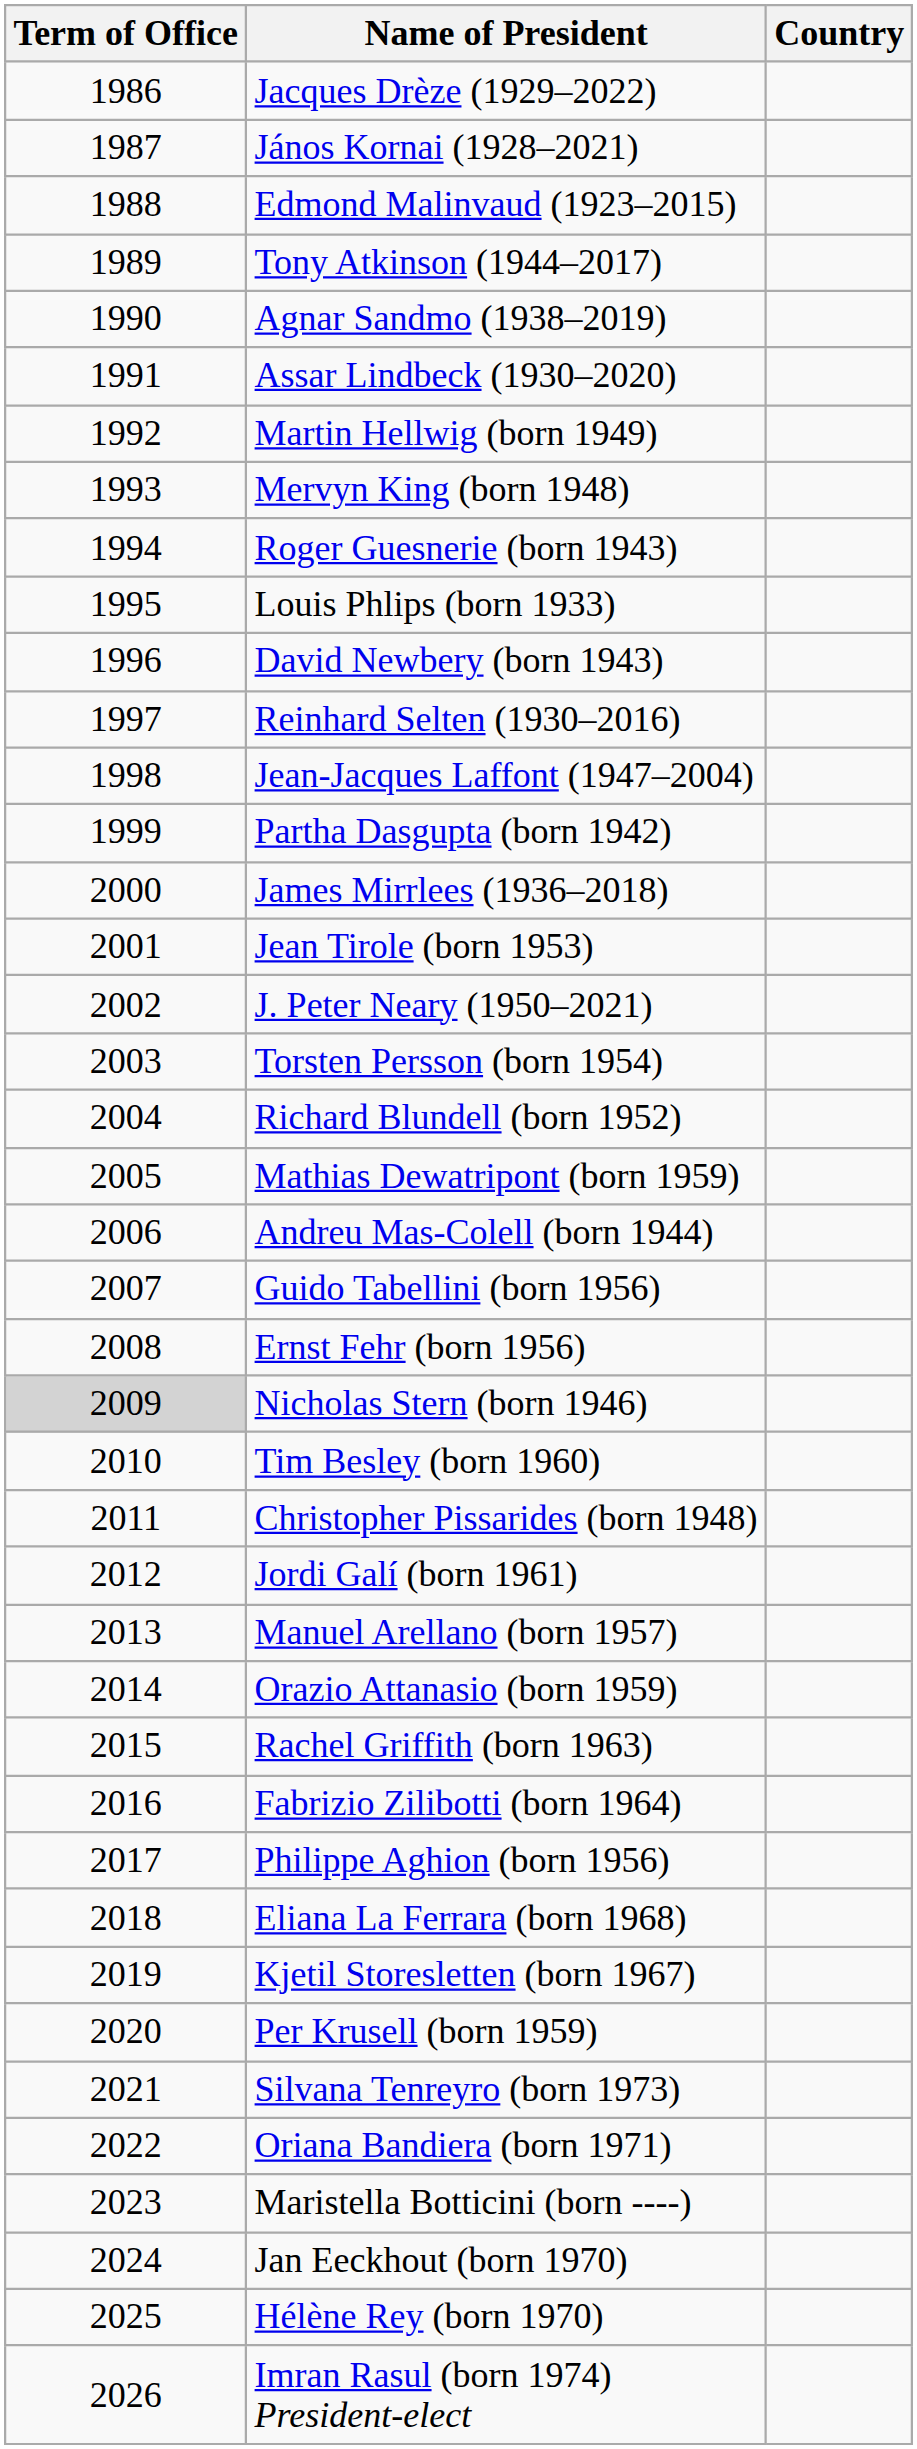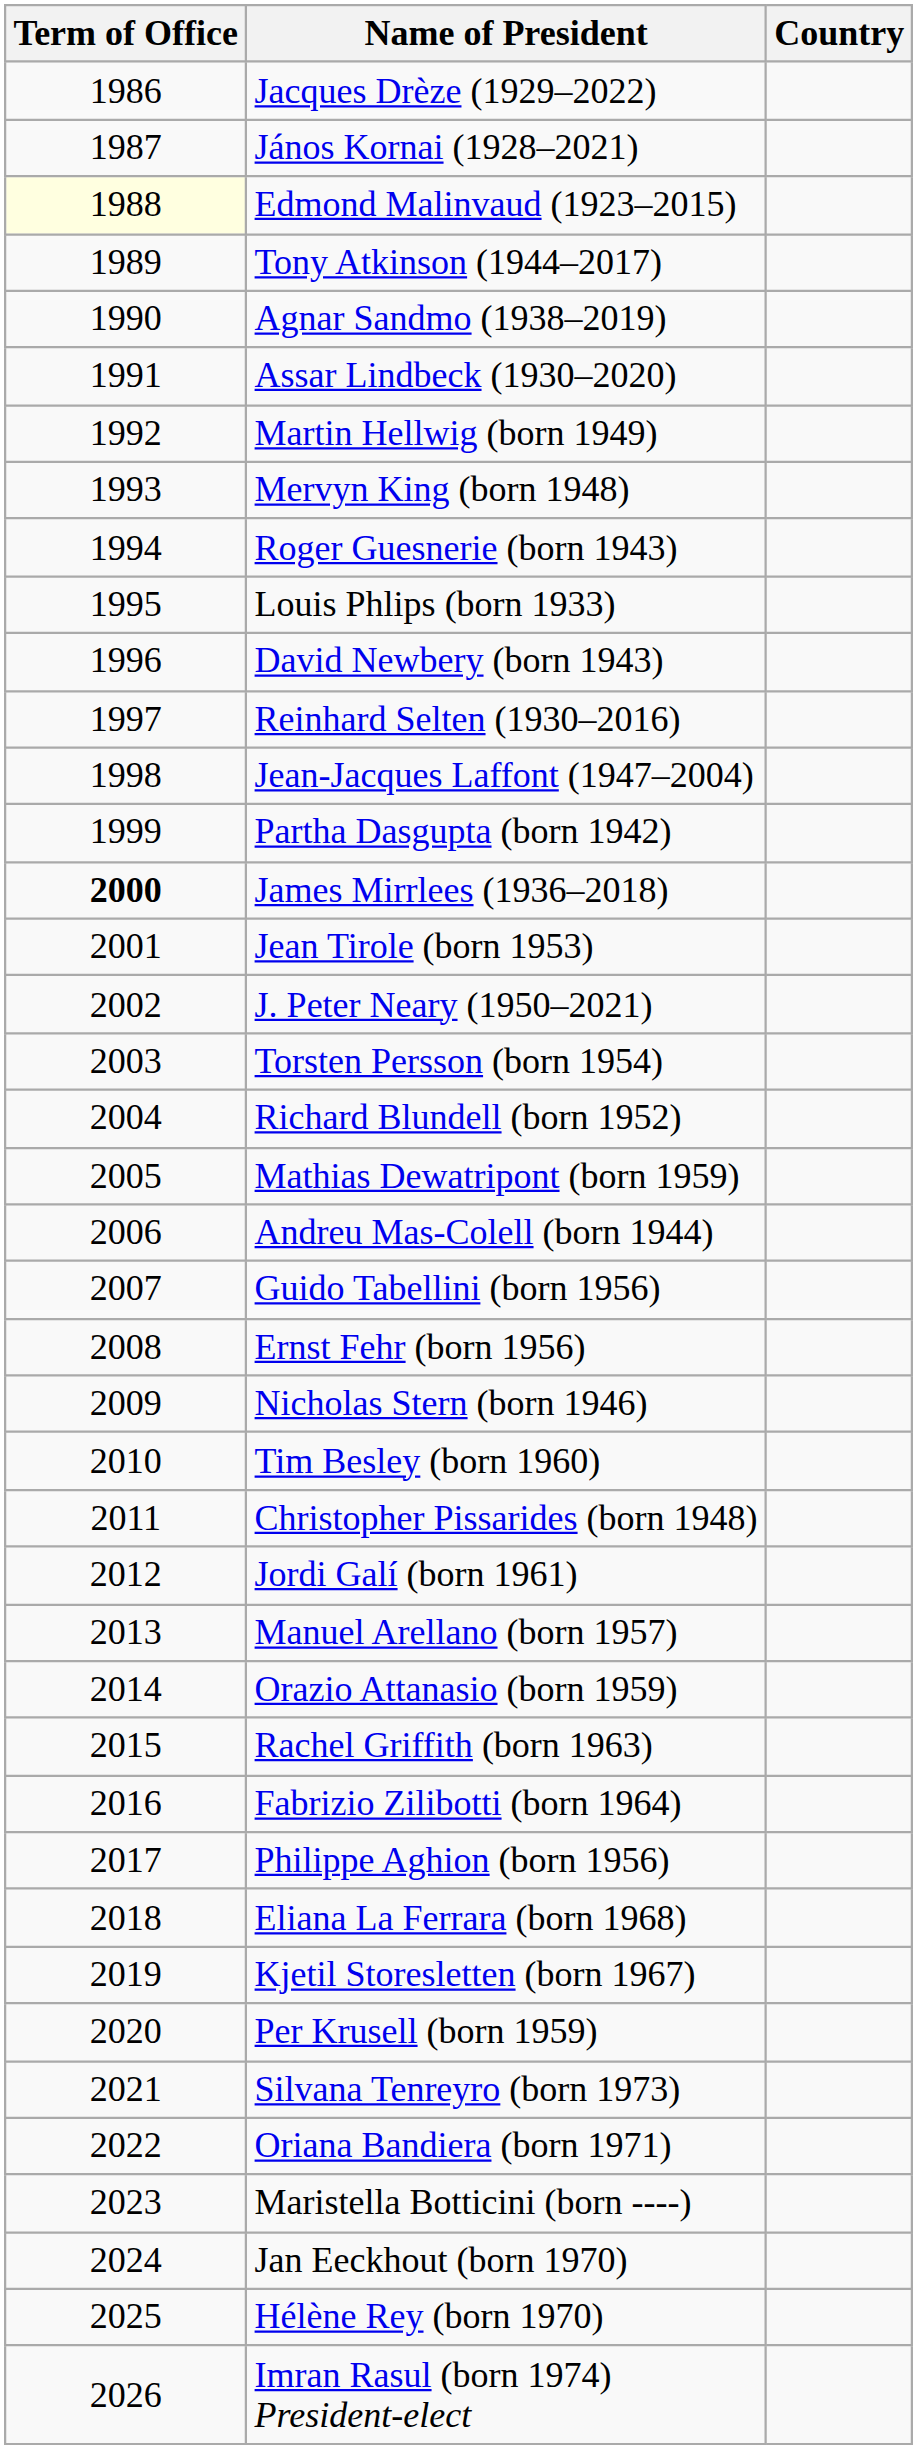(126, 204) no background -> (126, 204) lightyellow background
(126, 889) normal -> (126, 889) bold
(126, 1403) lightgrey background -> (126, 1403) no background
